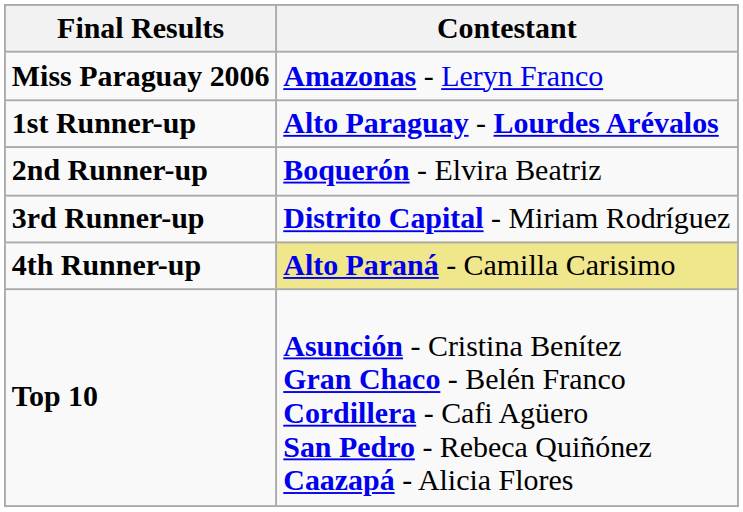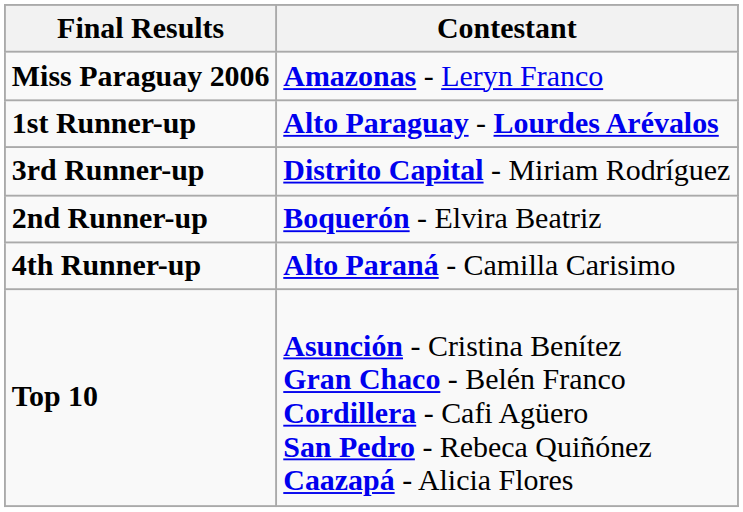rows swapped: (110, 170) <-> (108, 218)
(479, 265) khaki background -> (479, 265) no background
